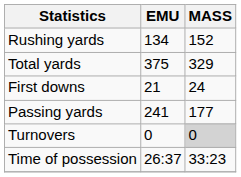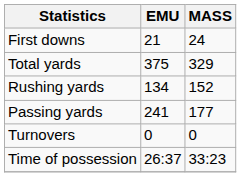rows swapped: (46, 88) <-> (56, 40)
(193, 135) lightgrey background -> (193, 135) no background
